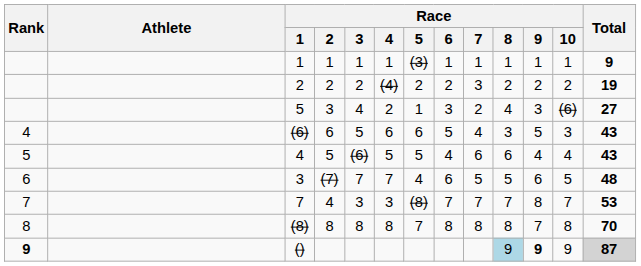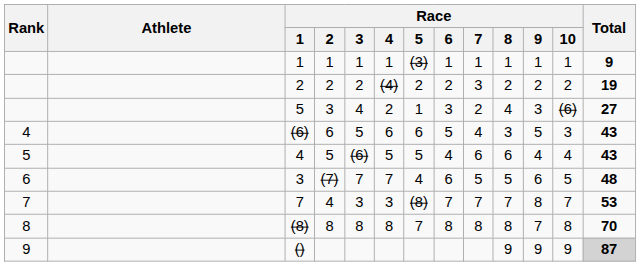(26, 249) bold -> (26, 249) normal
(508, 249) lightblue background -> (508, 249) no background
(538, 249) bold -> (538, 249) normal
